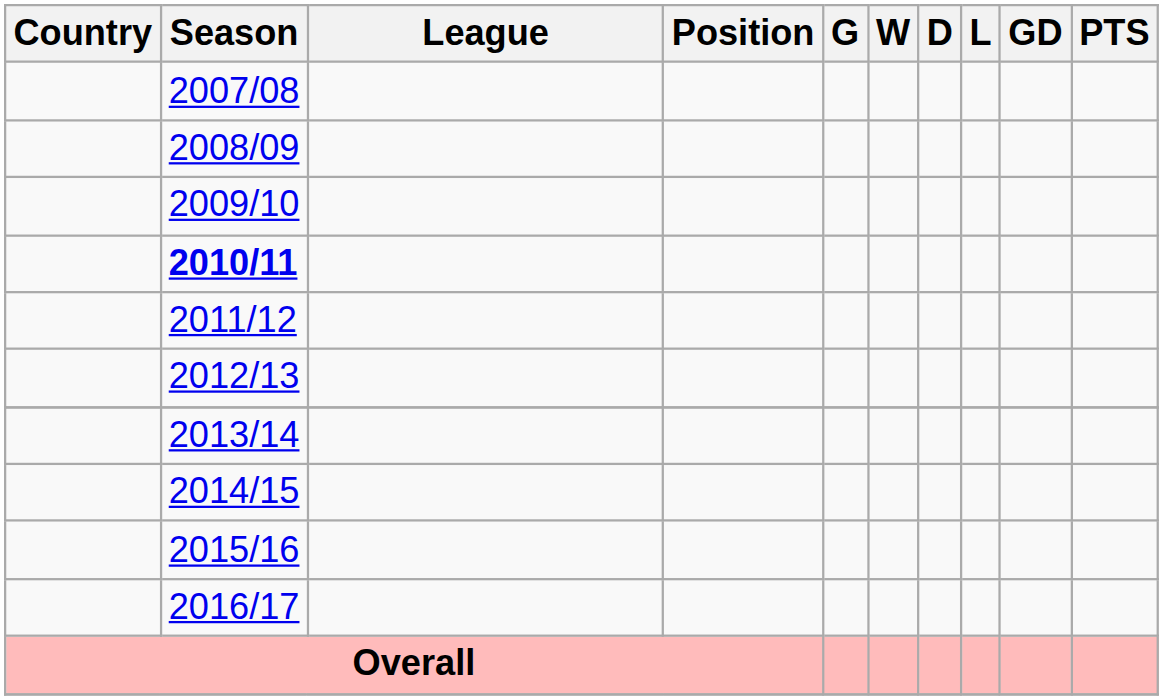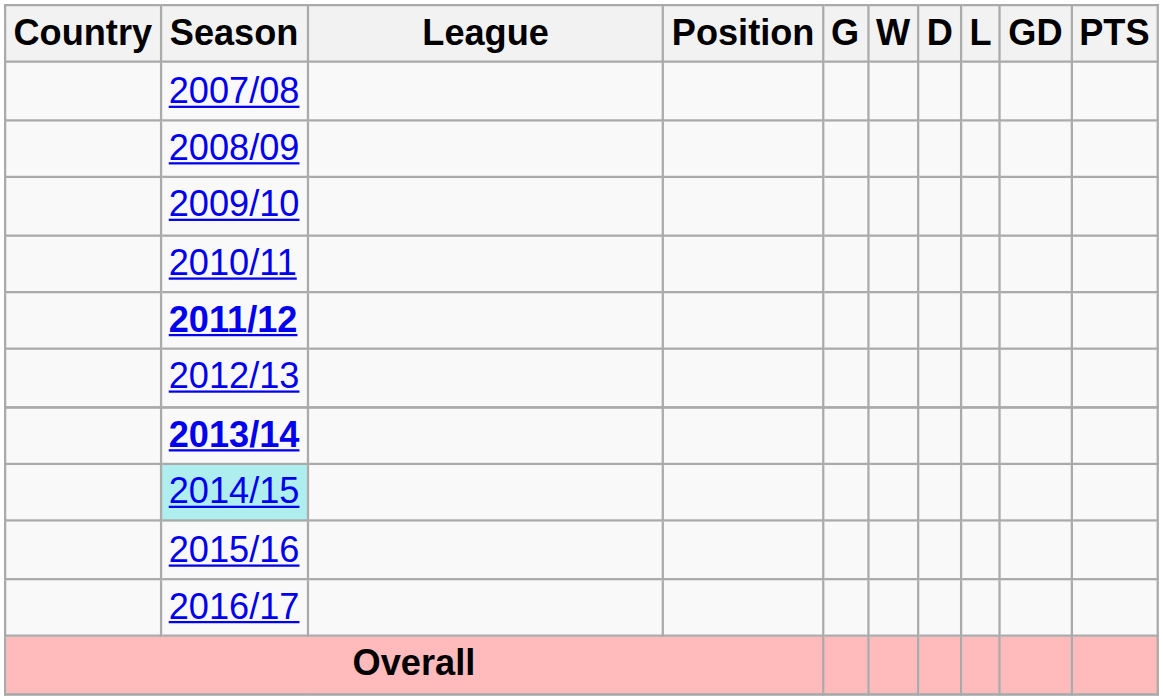(233, 262) bold -> (233, 262) normal
(233, 319) normal -> (233, 319) bold
(234, 434) normal -> (234, 434) bold
(234, 491) no background -> (234, 491) paleturquoise background
